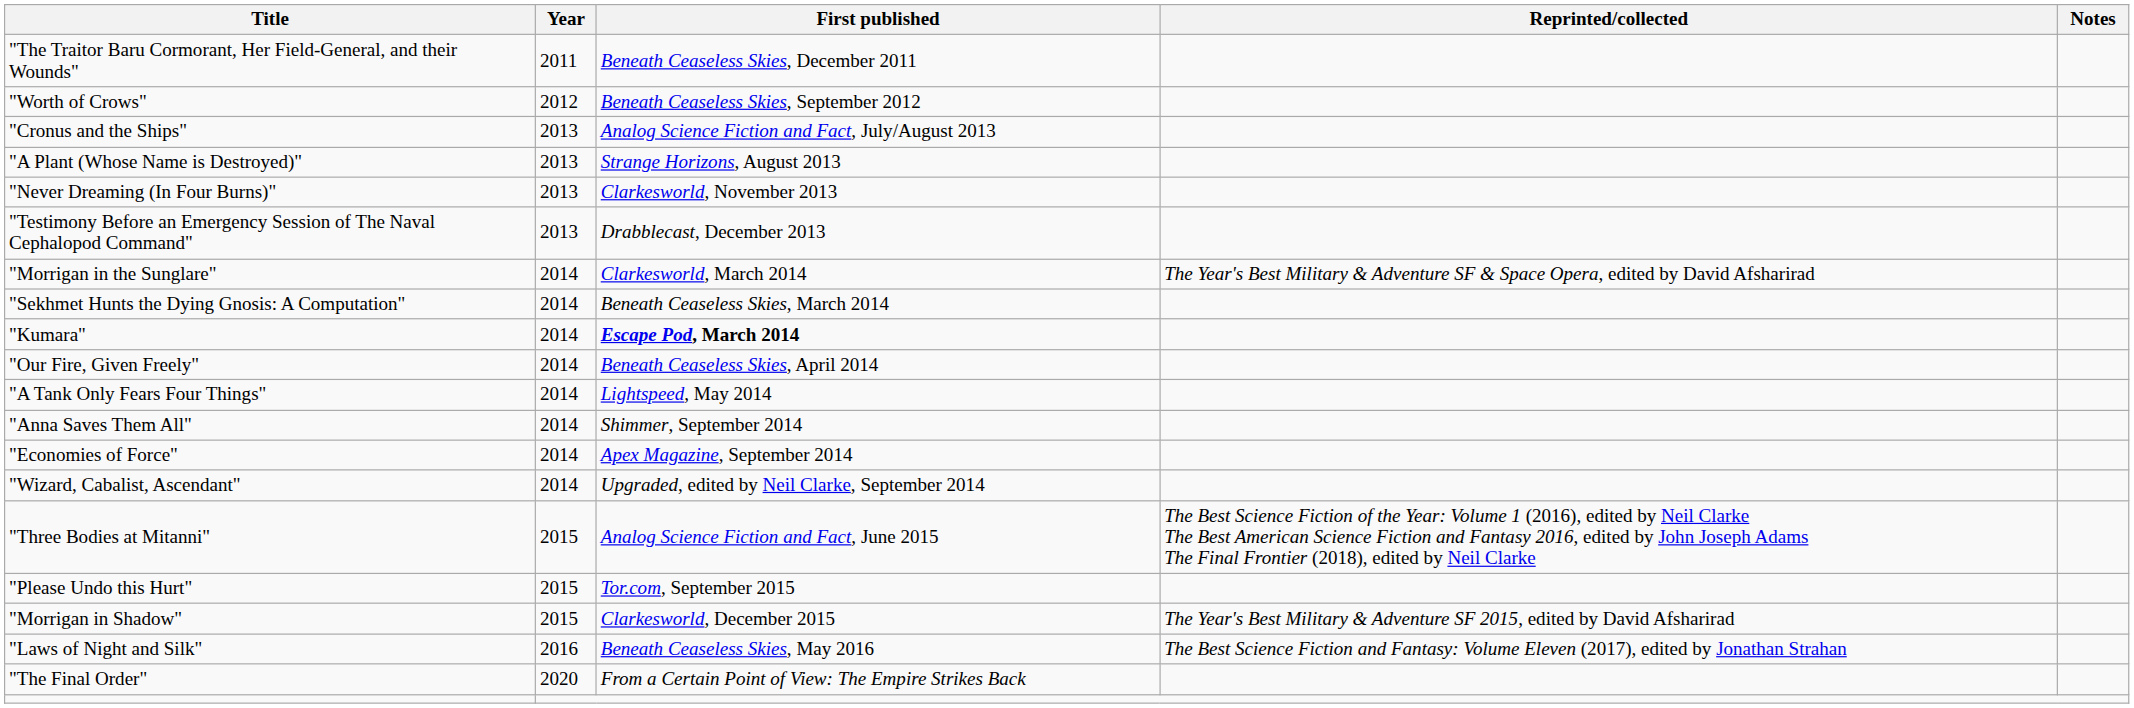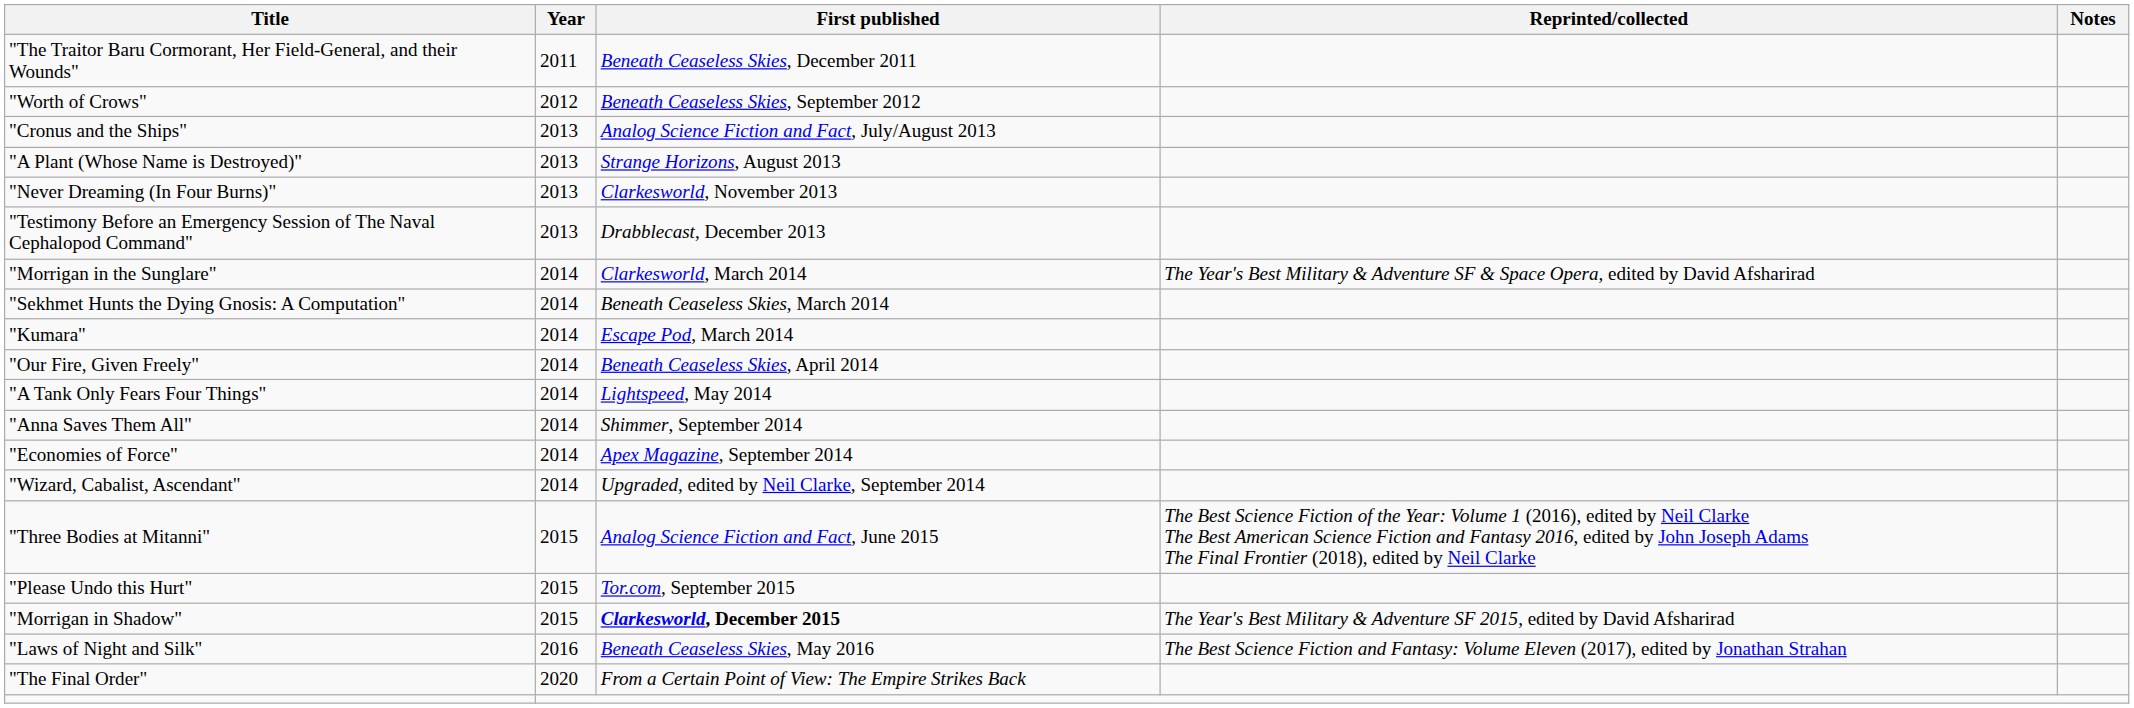(700, 334) bold -> (697, 334) normal
(718, 618) normal -> (720, 618) bold
